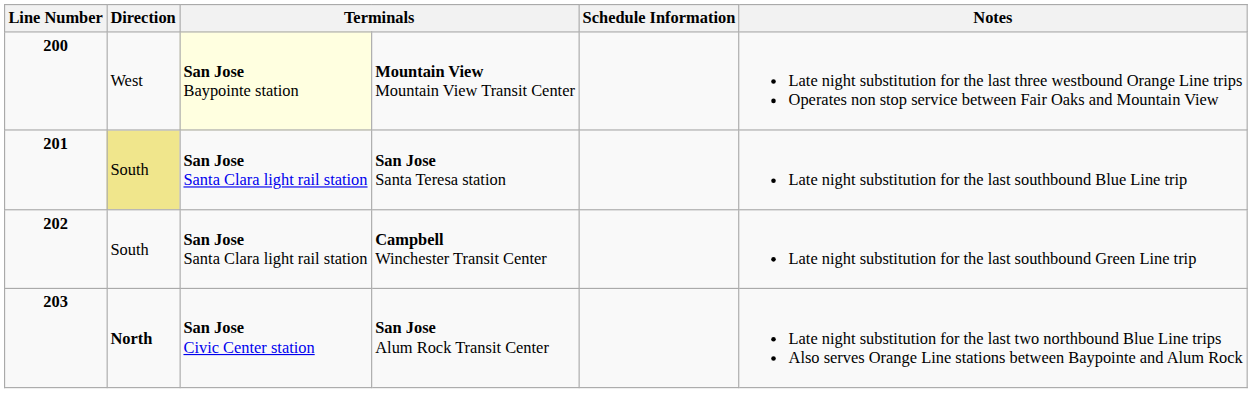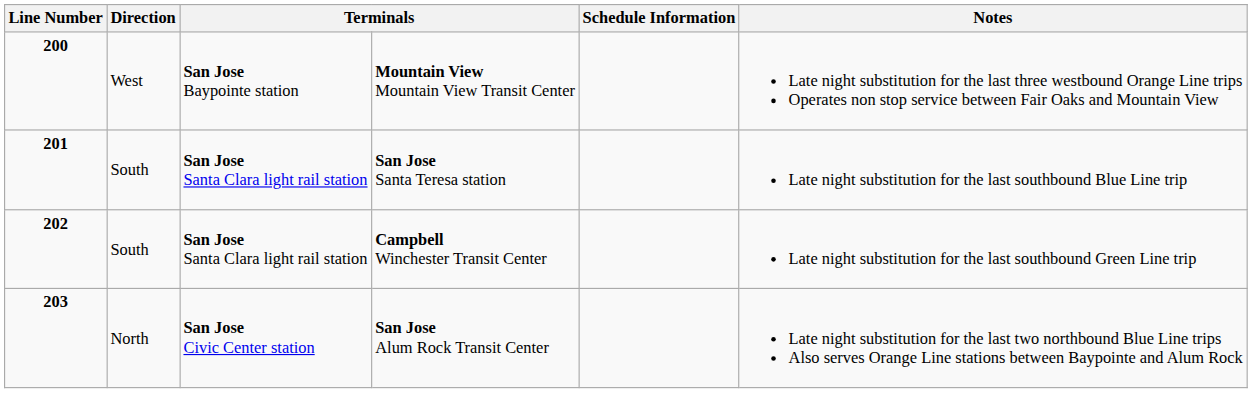(241, 81) lightyellow background -> (241, 81) no background
(130, 170) khaki background -> (130, 170) no background
(131, 338) bold -> (130, 338) normal
